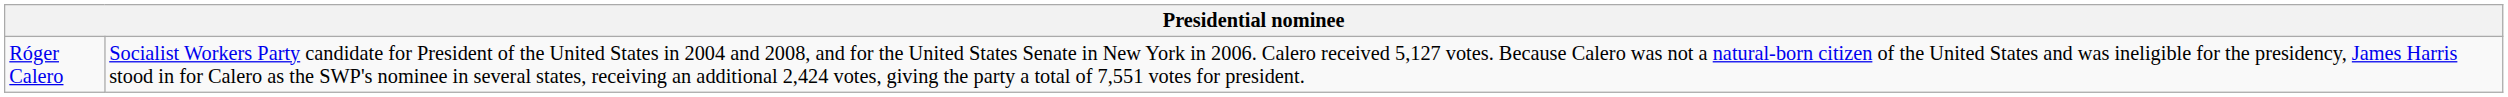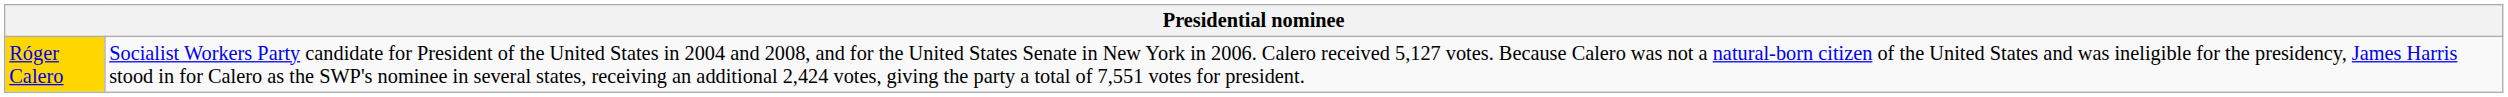(36, 64) no background -> (36, 64) gold background
